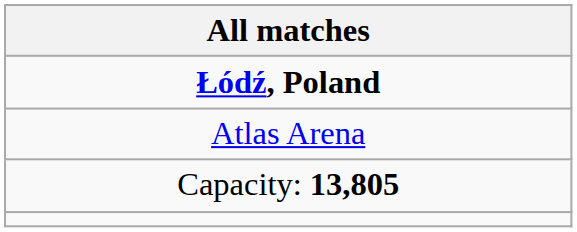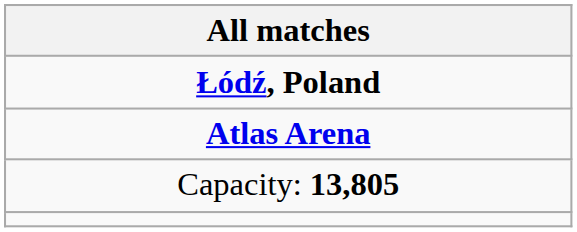(288, 133) normal -> (288, 133) bold
